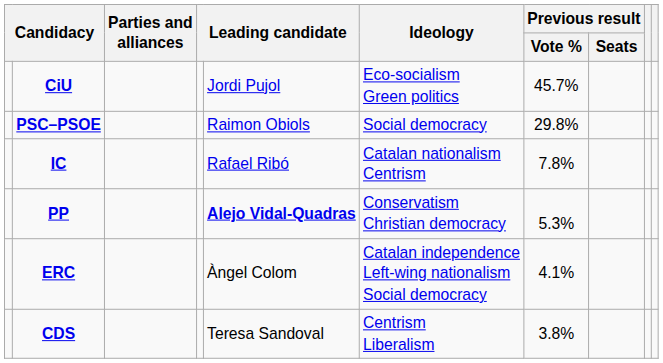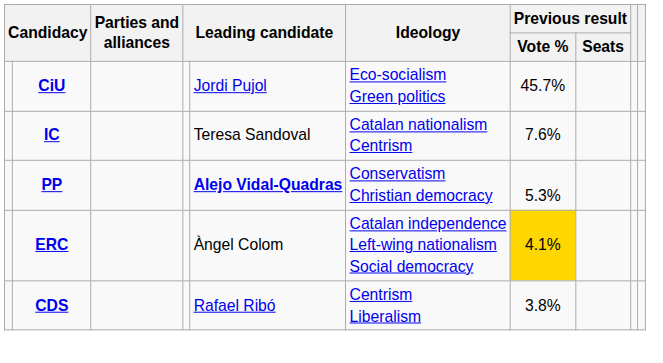- row: (59, 125)
(248, 164) Rafael Ribó -> (252, 135) Teresa Sandoval
(556, 164) 7.8% -> (543, 135) 7.6%
(556, 273) no background -> (543, 245) gold background
(265, 334) Teresa Sandoval -> (235, 305) Rafael Ribó
